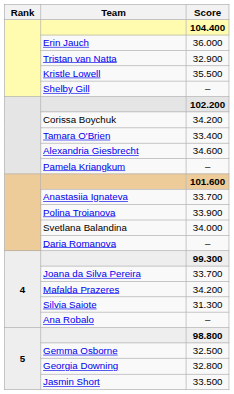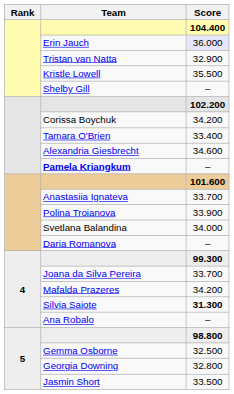(208, 43) no background -> (208, 43) lavender background
(84, 166) normal -> (87, 166) bold
(208, 305) normal -> (208, 305) bold
